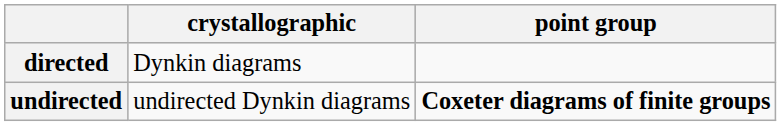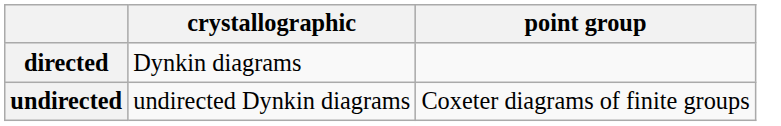(596, 100) bold -> (586, 100) normal
